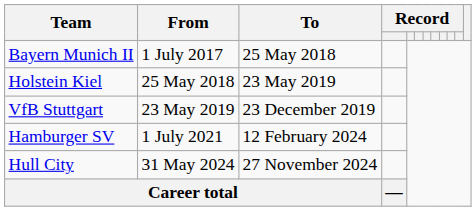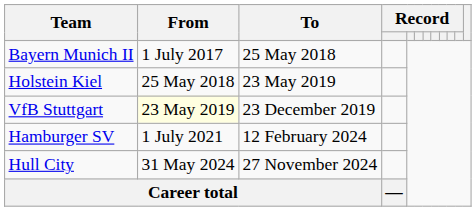(188, 109) no background -> (188, 109) lightyellow background
